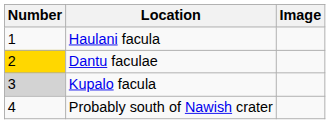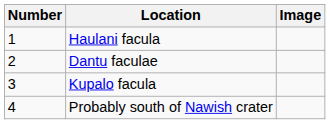(12, 61) gold background -> (12, 61) no background
(12, 84) lightgrey background -> (12, 84) no background
